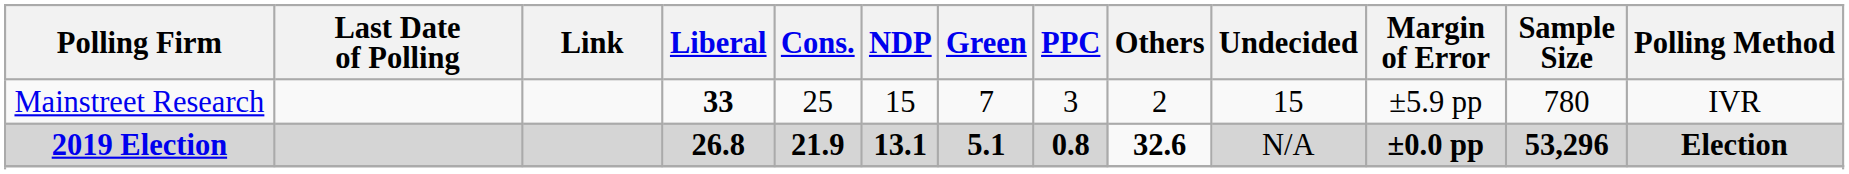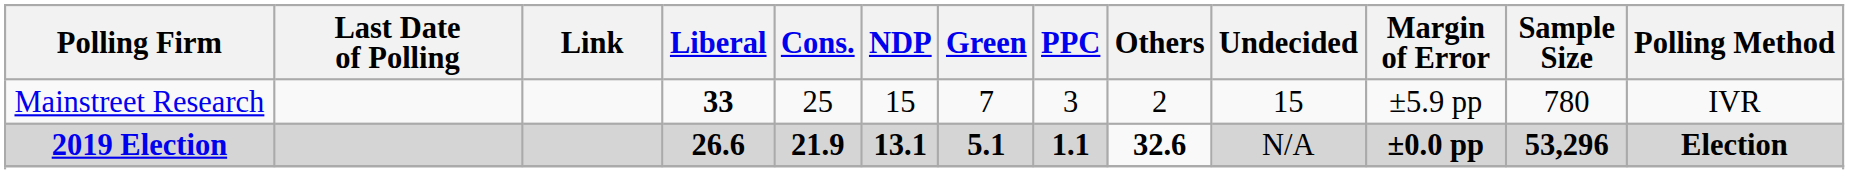(718, 145) 26.8 -> (718, 145) 26.6
(1071, 145) 0.8 -> (1071, 145) 1.1
